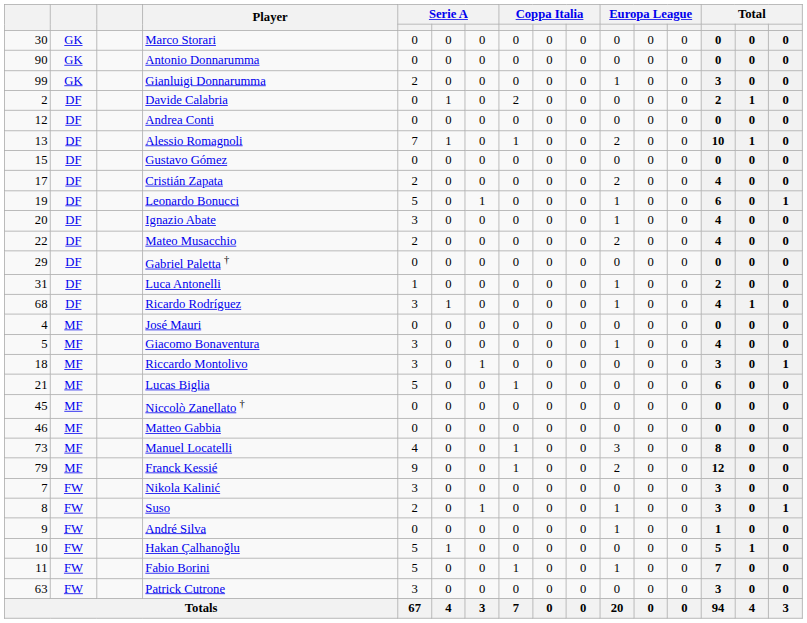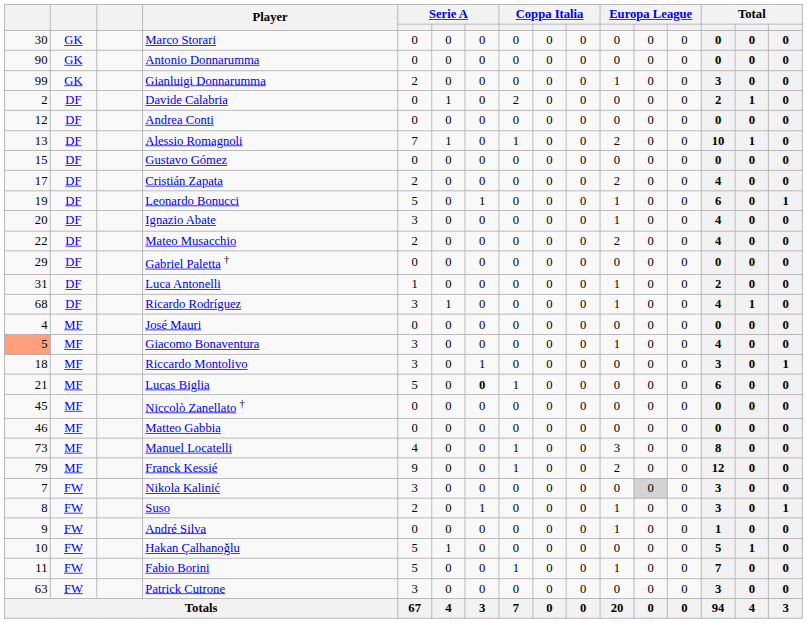(44, 344) no background -> (44, 344) lightsalmon background
(482, 384) normal -> (482, 384) bold
(651, 488) no background -> (651, 488) lightgrey background
